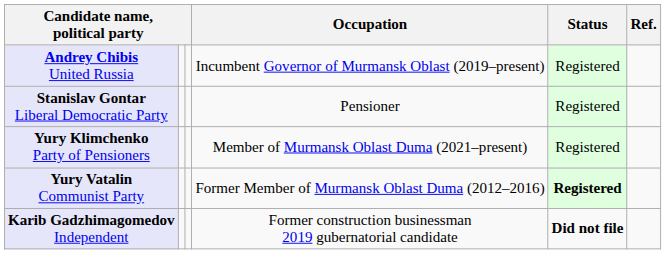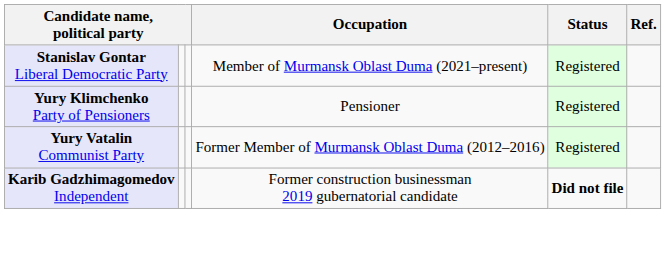- row: (91, 65)
(370, 106) Pensioner -> (370, 65) Member of Murmansk Oblast Duma (2021–present)
(370, 147) Member of Murmansk Oblast Duma (2021–present) -> (370, 106) Pensioner
(588, 187) bold -> (588, 147) normal
